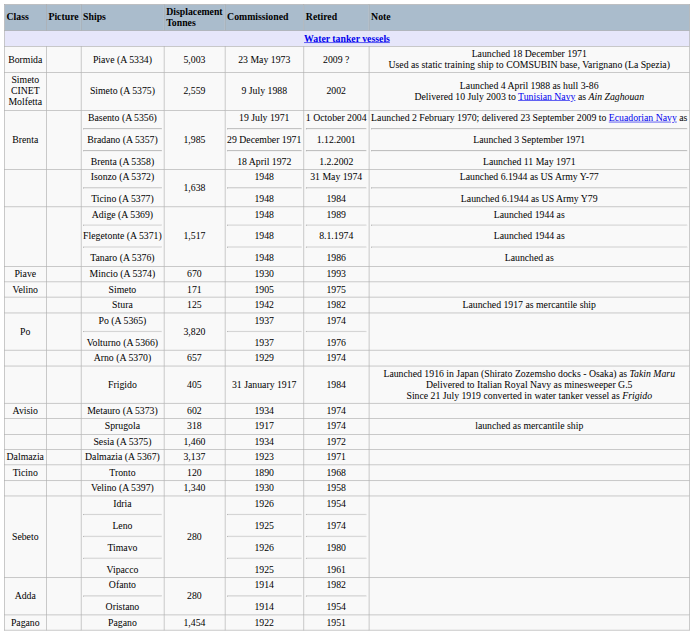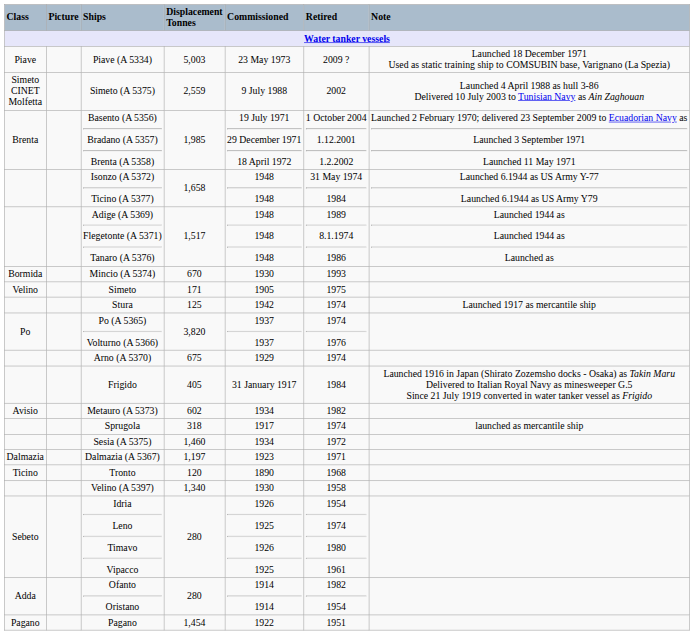(25, 59) Bormida -> (25, 59) Piave
(194, 188) 1,638 -> (194, 188) 1,658
(25, 274) Piave -> (25, 274) Bormida
(336, 305) 1982 -> (336, 305) 1974
(194, 358) 657 -> (194, 358) 675
(336, 411) 1974 -> (336, 411) 1982
(194, 457) 3,137 -> (194, 457) 1,197
